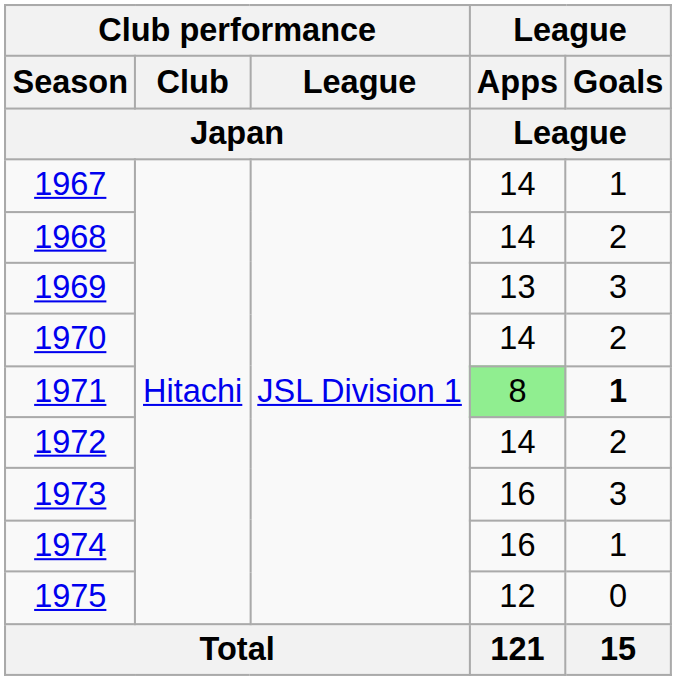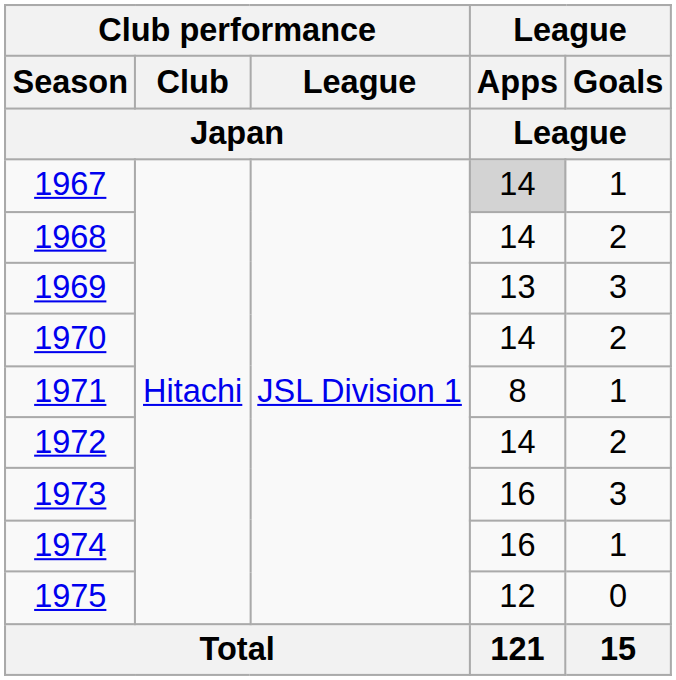(517, 184) no background -> (517, 184) lightgrey background
(517, 390) lightgreen background -> (517, 390) no background
(618, 390) bold -> (618, 390) normal
